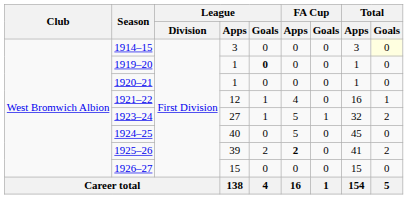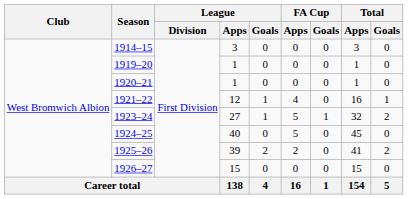(387, 47) lightyellow background -> (387, 47) no background
(265, 64) bold -> (265, 64) normal
(296, 151) bold -> (296, 151) normal
